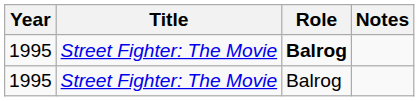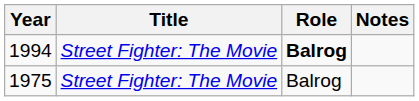(30, 50) 1995 -> (30, 50) 1994
(30, 80) 1995 -> (30, 80) 1975
